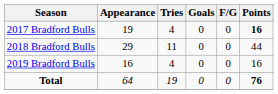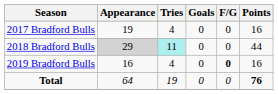(256, 30) bold -> (256, 30) normal
(128, 47) no background -> (128, 47) lightgrey background
(172, 47) no background -> (172, 47) paleturquoise background
(228, 64) normal -> (228, 64) bold
